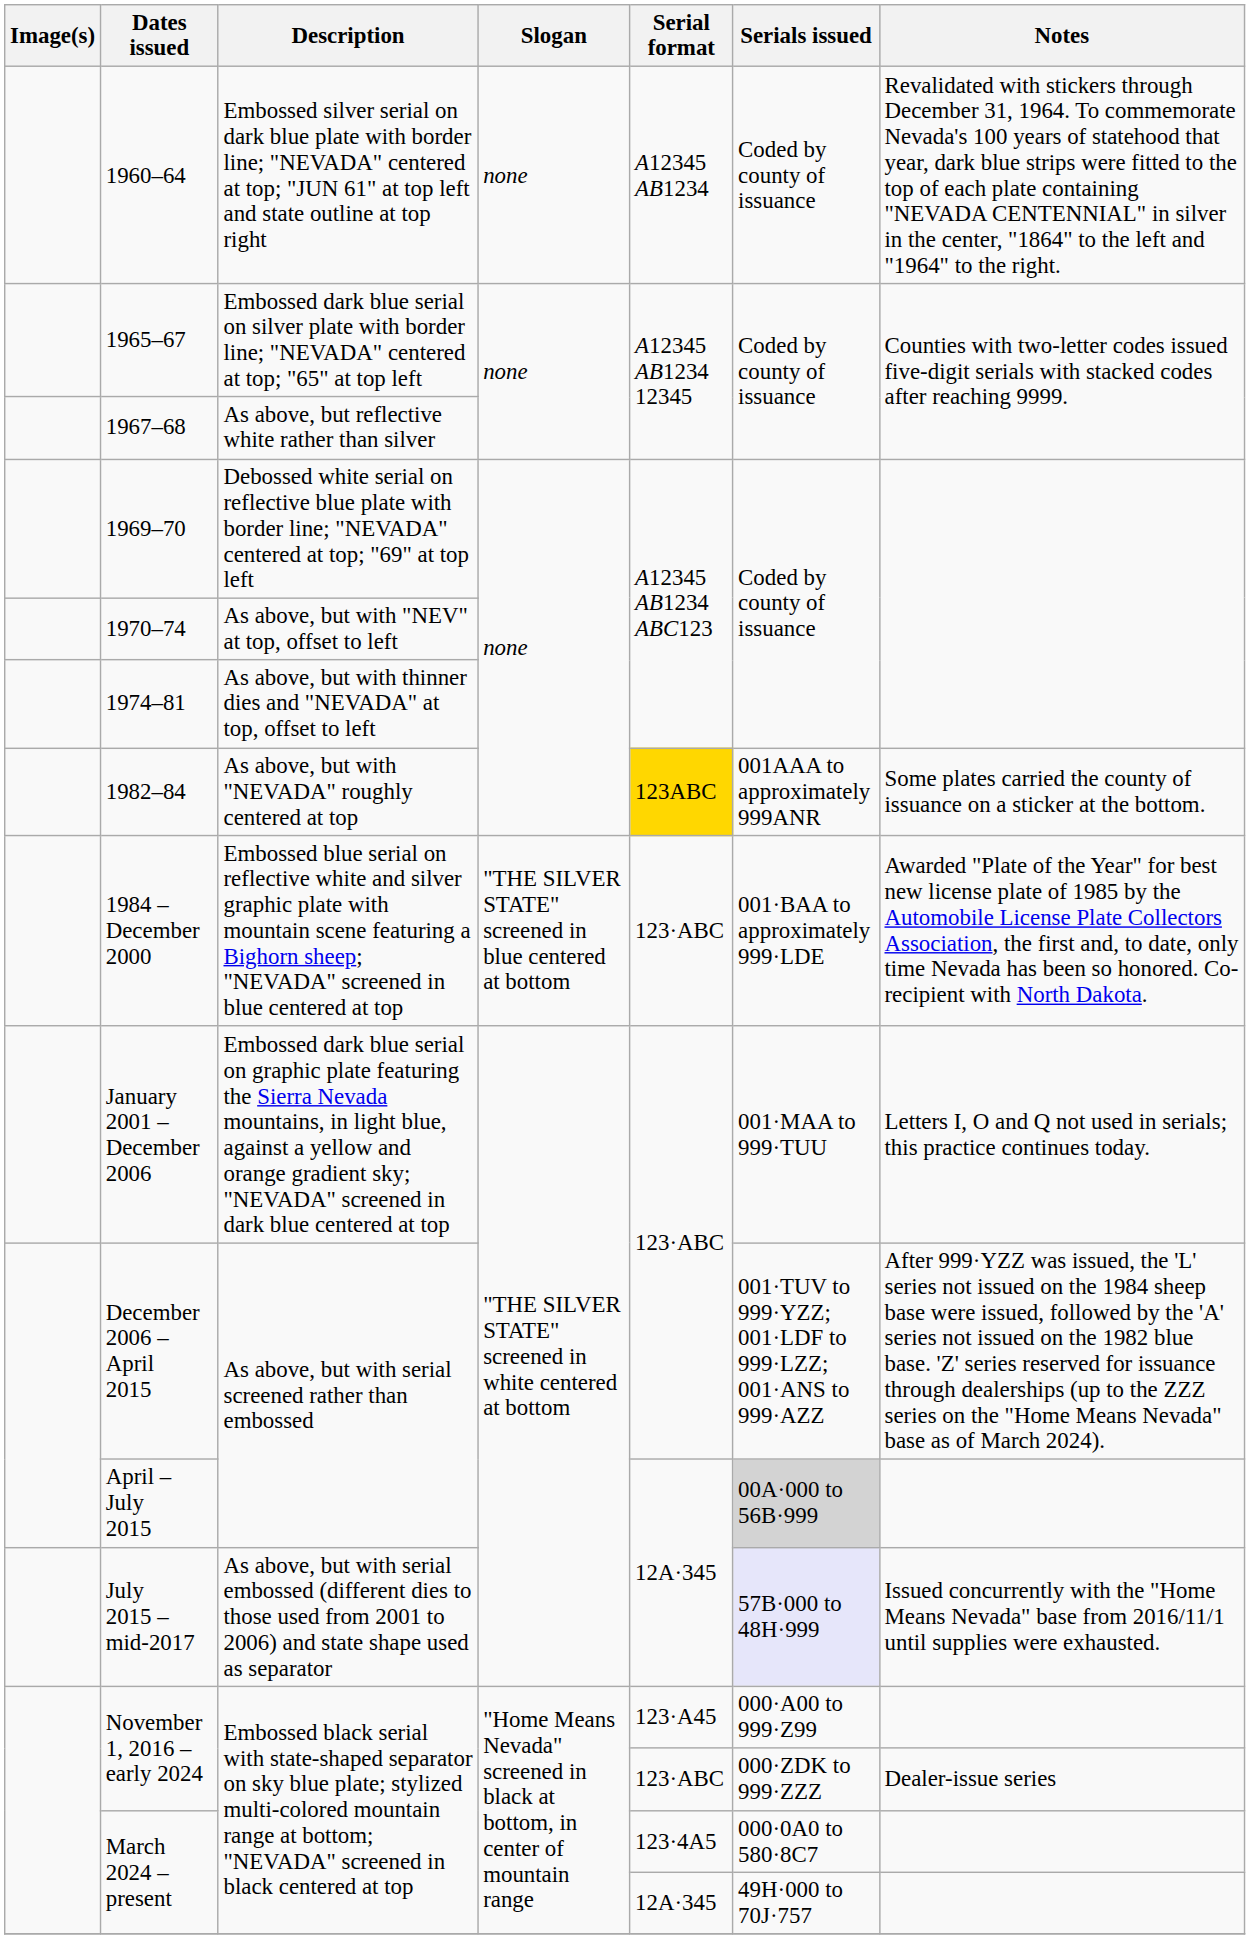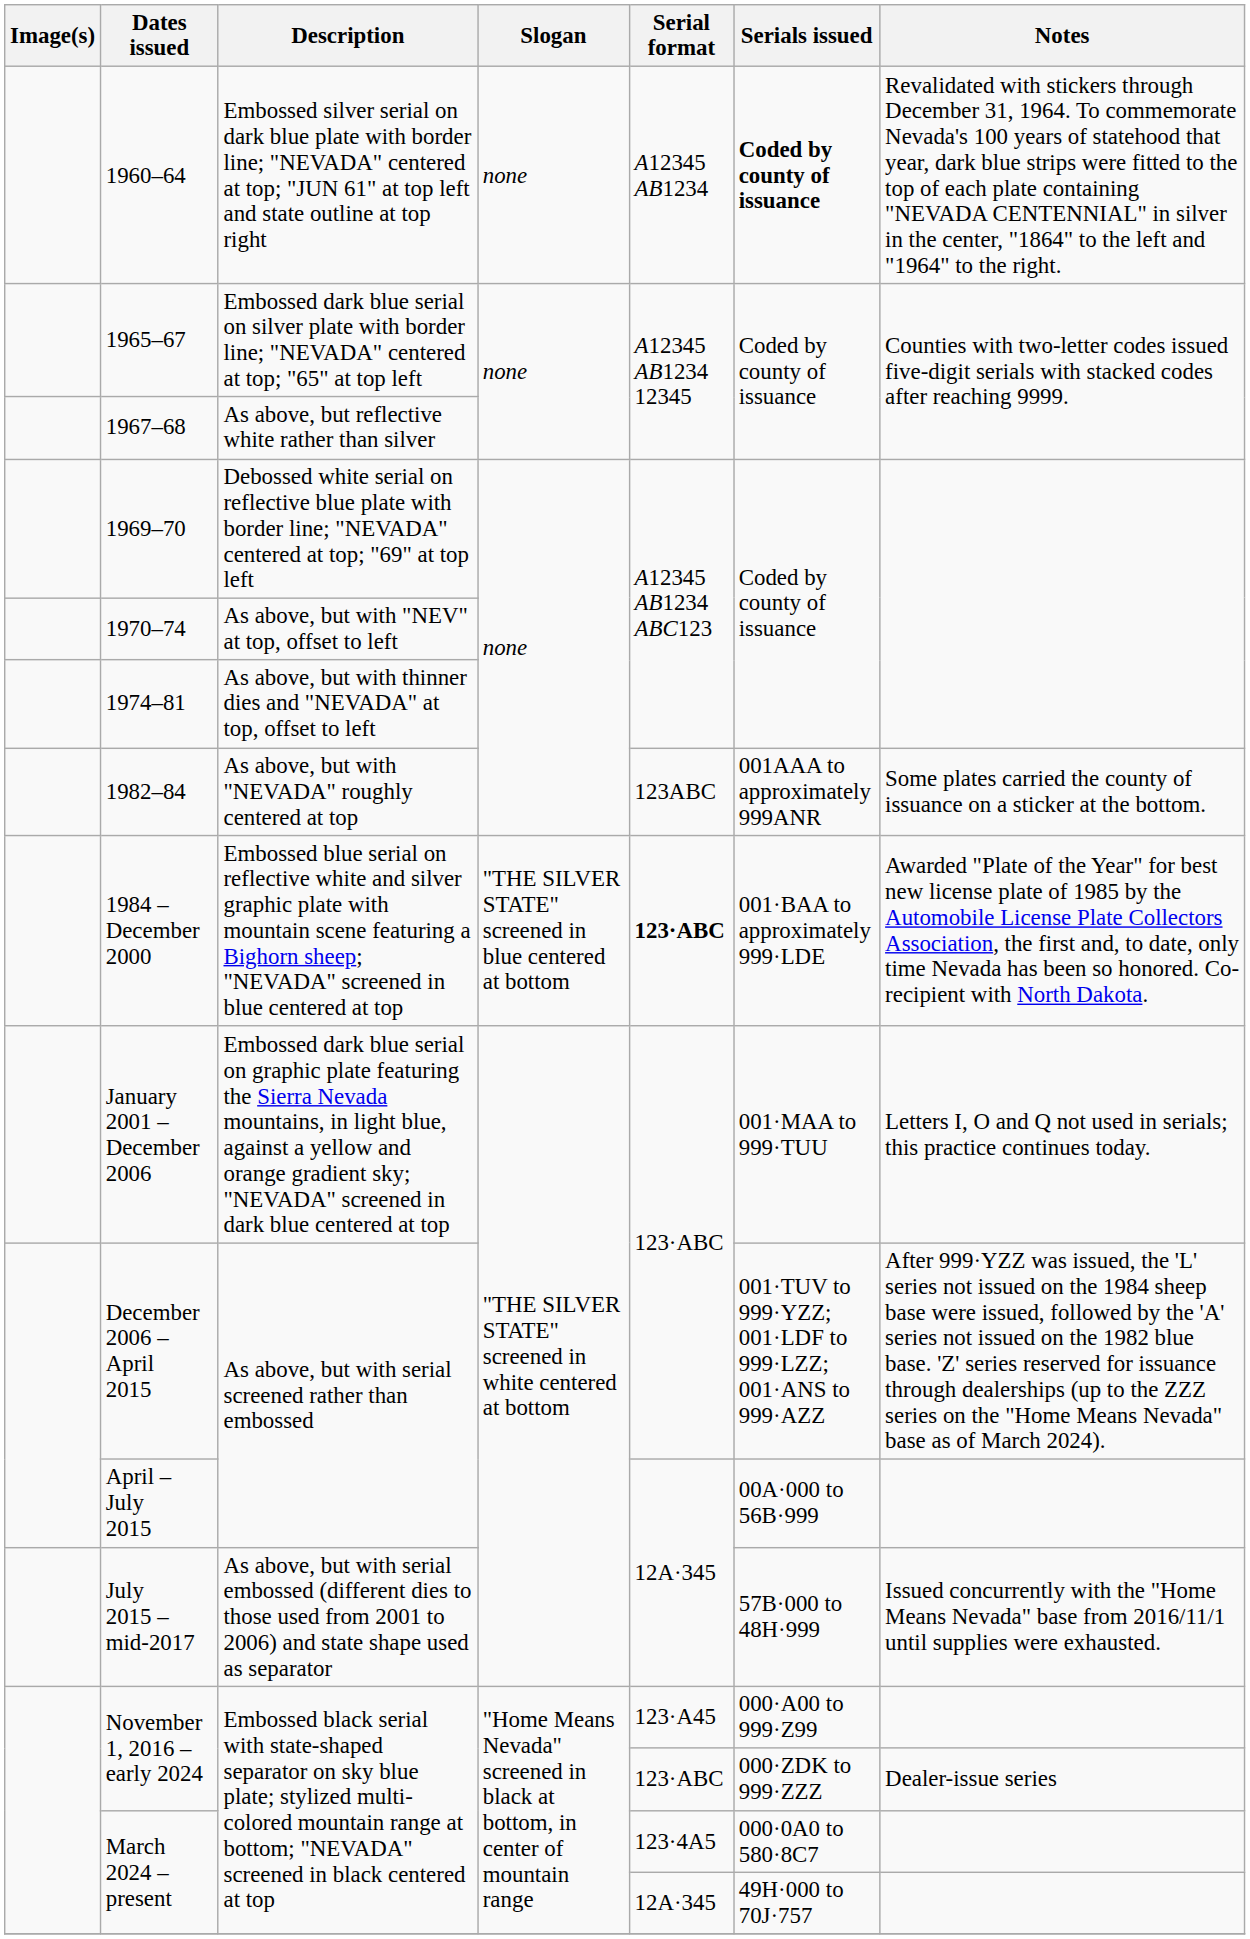(782, 174) normal -> (785, 174) bold
(676, 791) gold background -> (675, 791) no background
(680, 930) normal -> (680, 930) bold
(791, 1502) lightgrey background -> (791, 1502) no background
(790, 1616) lavender background -> (791, 1616) no background
